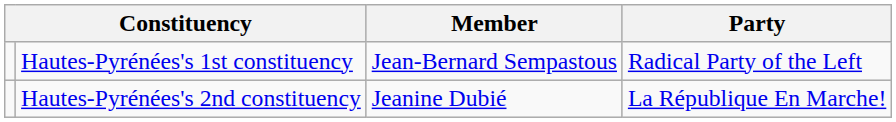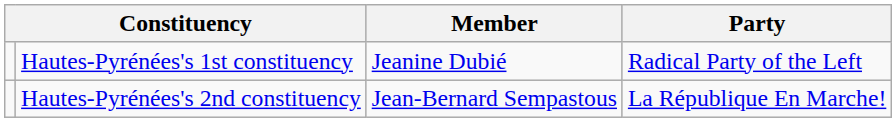(494, 60) Jean-Bernard Sempastous -> (439, 60) Jeanine Dubié
(439, 98) Jeanine Dubié -> (494, 98) Jean-Bernard Sempastous
